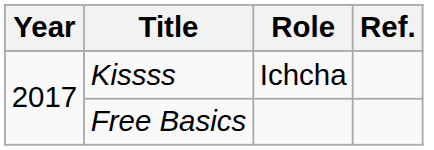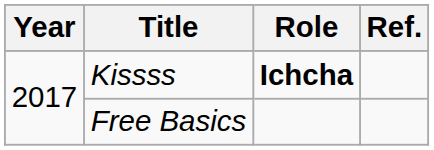(303, 74) normal -> (306, 74) bold
